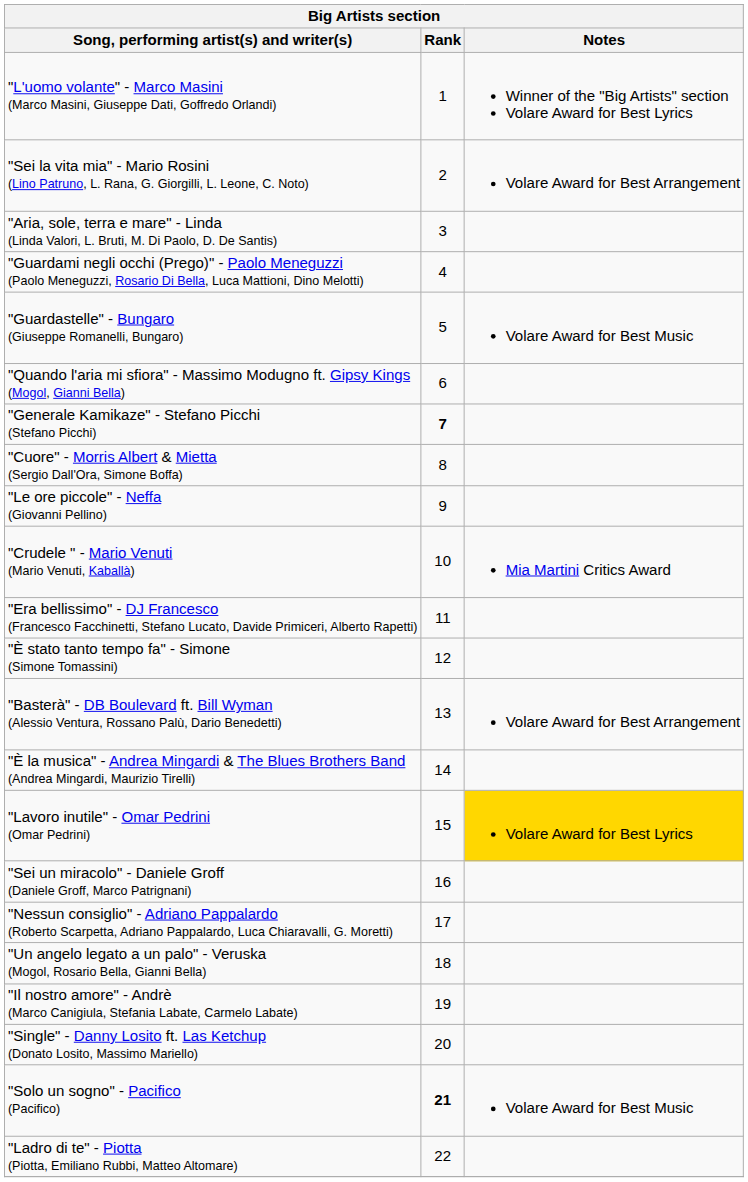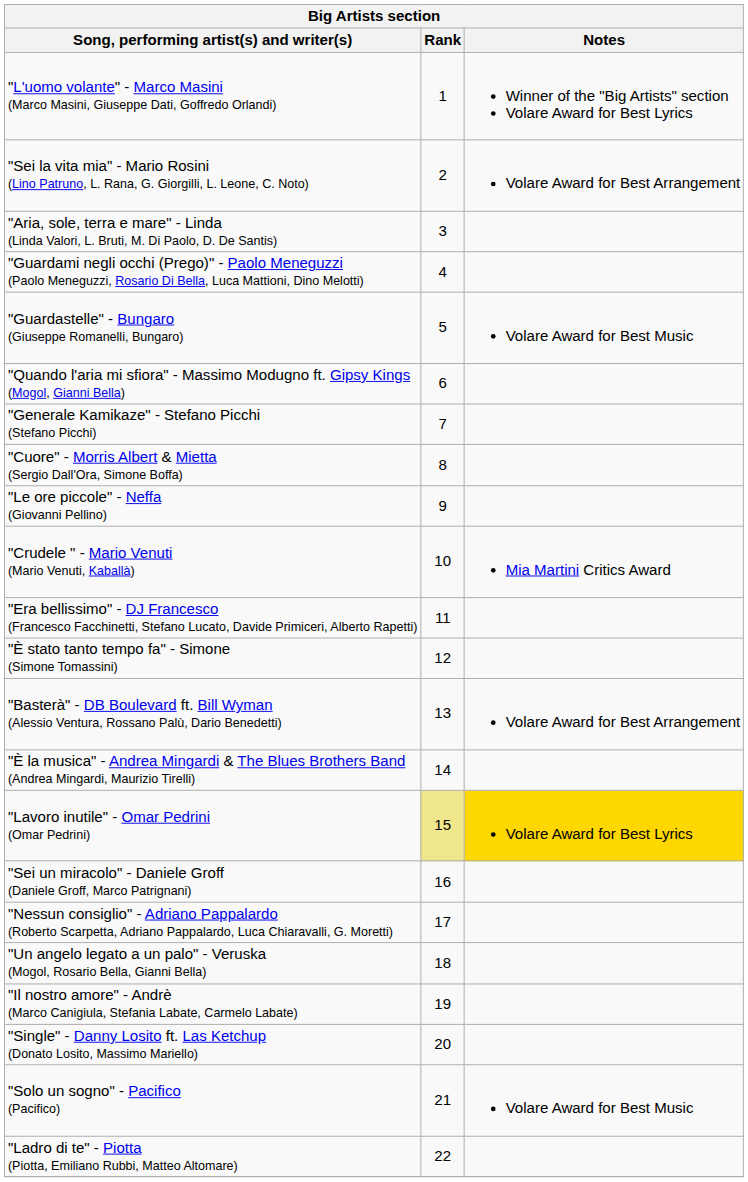(443, 424) bold -> (443, 424) normal
(443, 825) no background -> (443, 825) khaki background
(443, 1100) bold -> (443, 1100) normal
